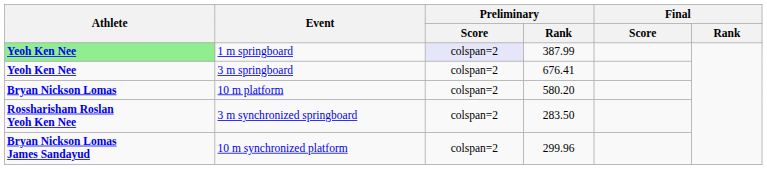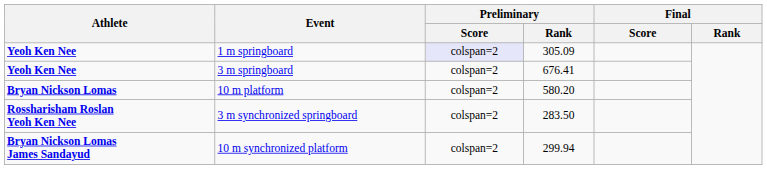(42, 52) lightgreen background -> (42, 52) no background
(559, 52) 387.99 -> (559, 52) 305.09
(559, 148) 299.96 -> (559, 148) 299.94
